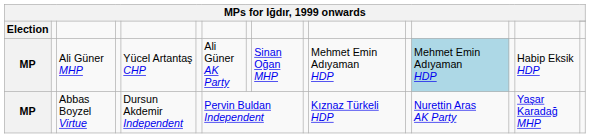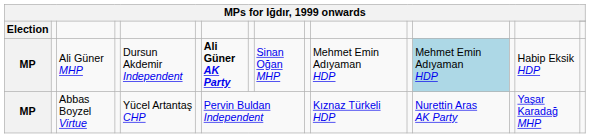(158, 65) Yücel Artantaş CHP -> (153, 65) Dursun Akdemir Independent
(219, 65) normal -> (219, 65) bold
(153, 112) Dursun Akdemir Independent -> (158, 112) Yücel Artantaş CHP
